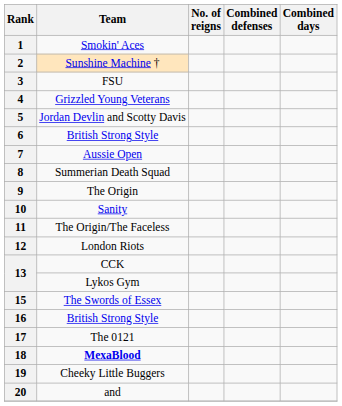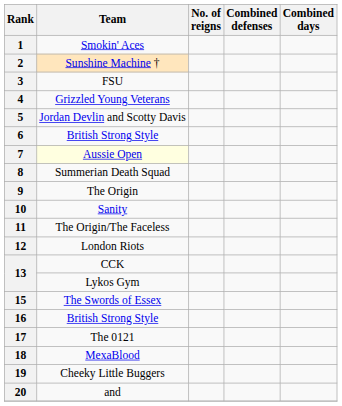(112, 154) no background -> (112, 154) lightyellow background
(112, 355) bold -> (112, 355) normal
